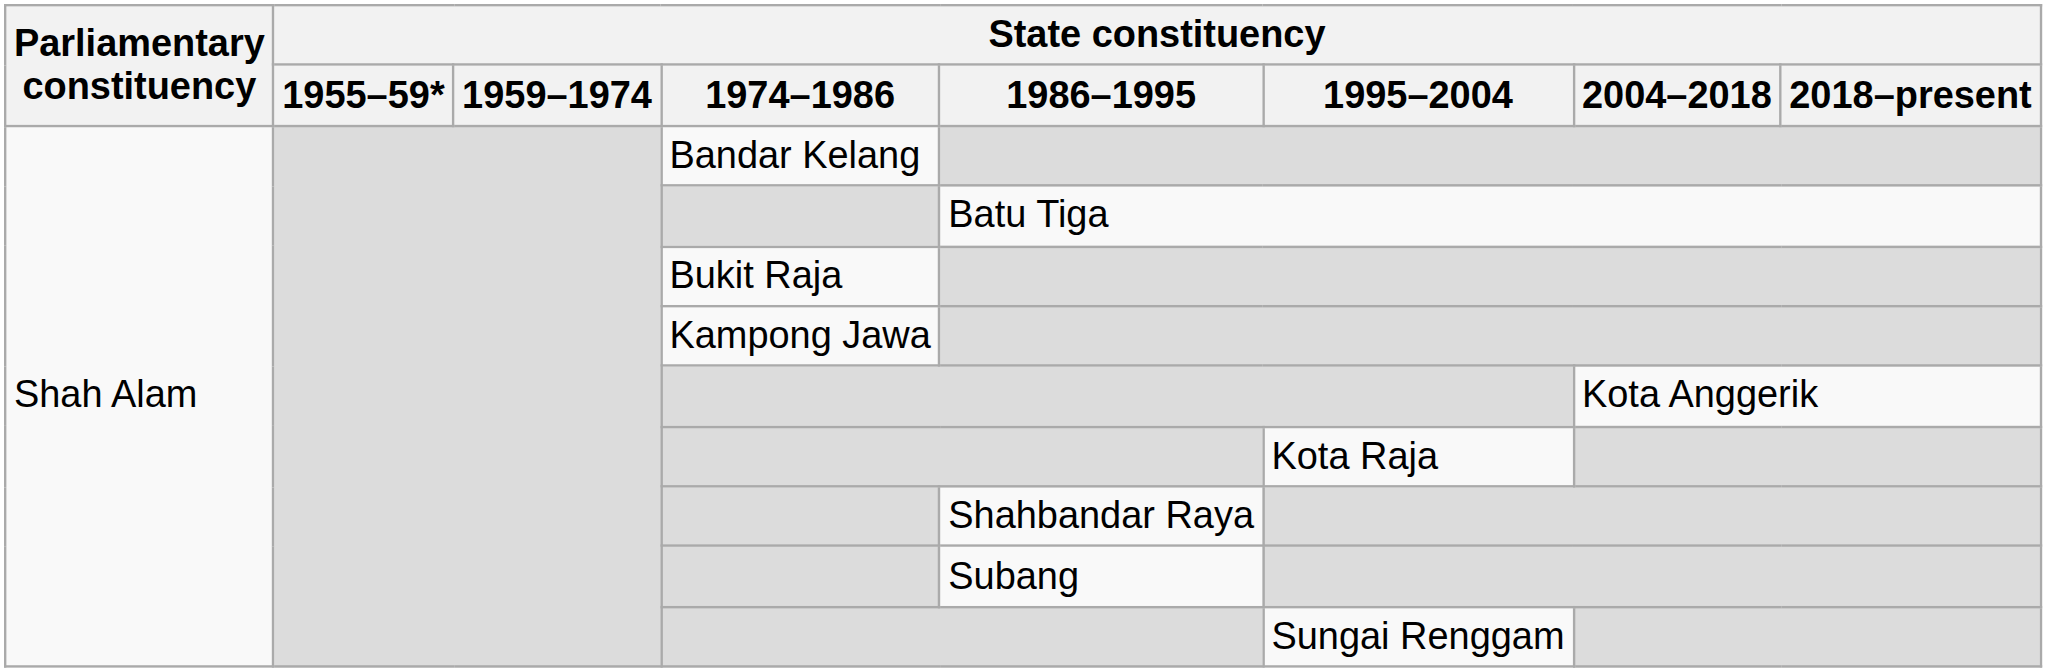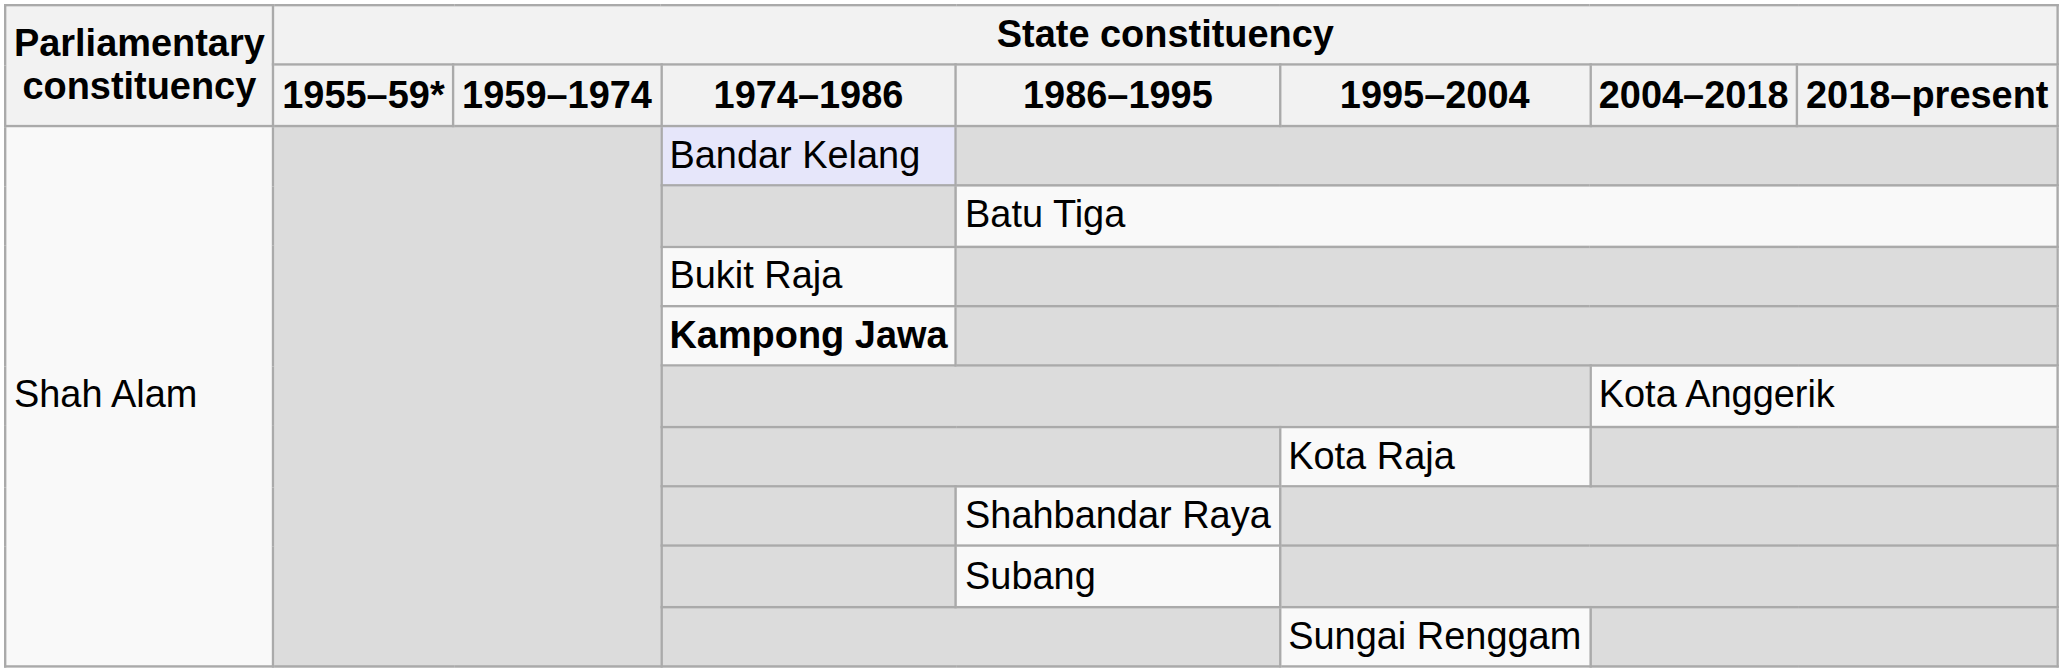(795, 154) no background -> (795, 154) lavender background
(800, 335) normal -> (808, 335) bold
